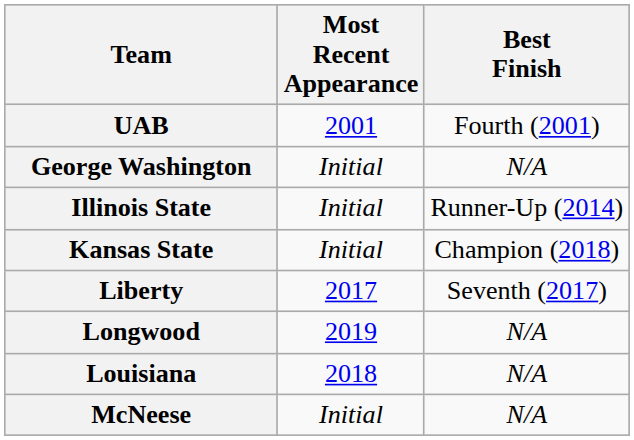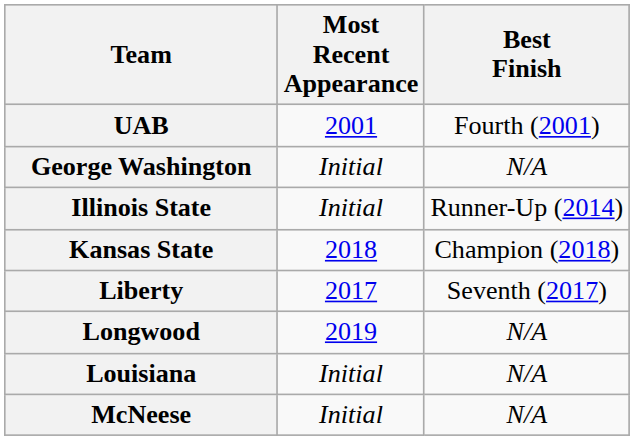(351, 249) Initial -> (351, 249) 2018
(351, 373) 2018 -> (351, 373) Initial
